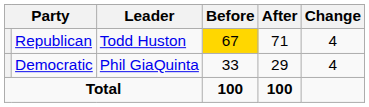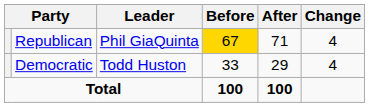(143, 41) Todd Huston -> (149, 41) Phil GiaQuinta
(149, 65) Phil GiaQuinta -> (143, 65) Todd Huston
